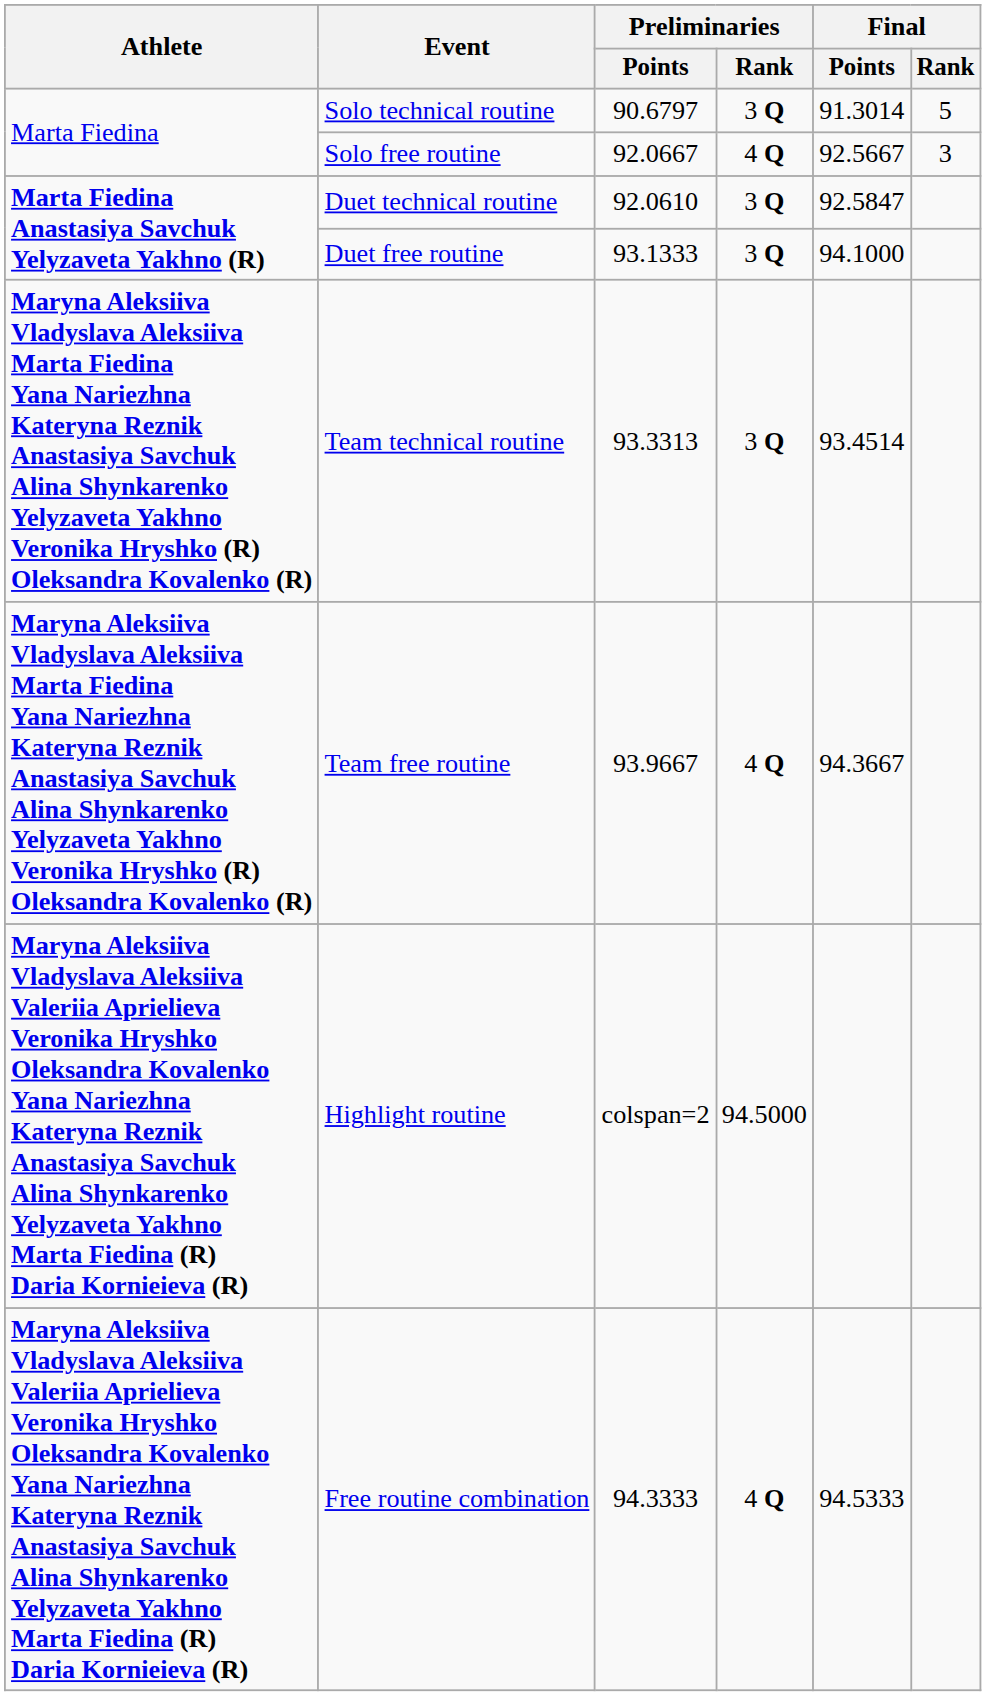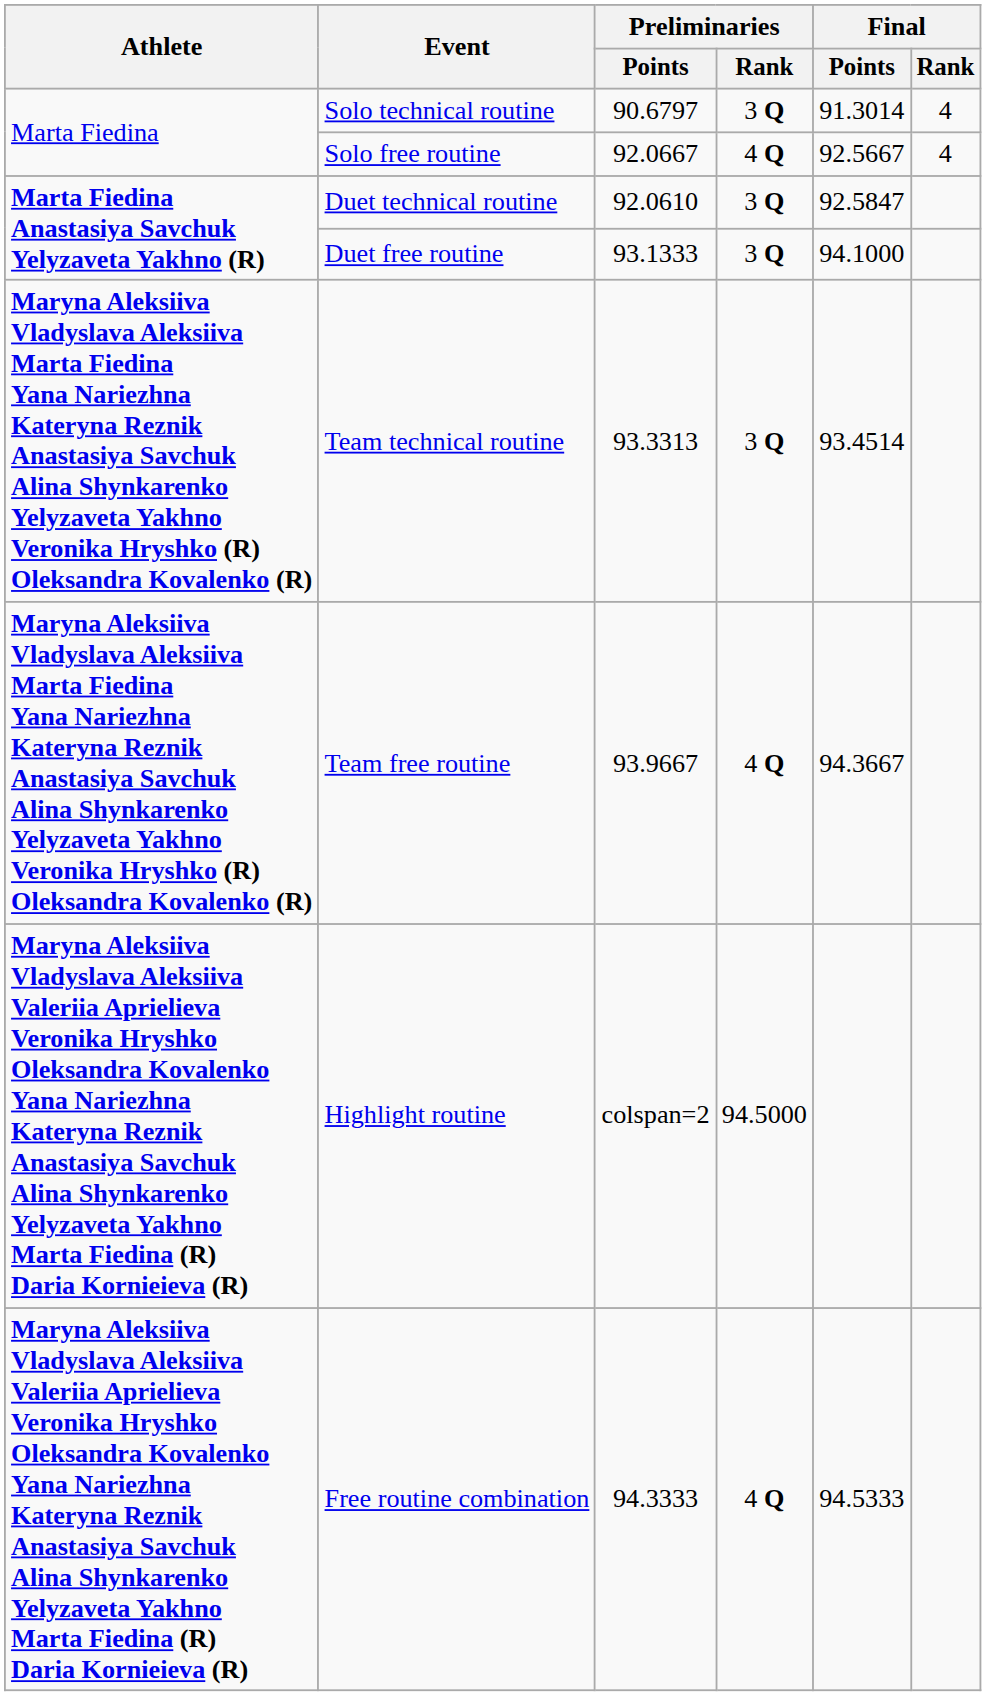(945, 110) 5 -> (945, 110) 4
(945, 153) 3 -> (945, 153) 4
